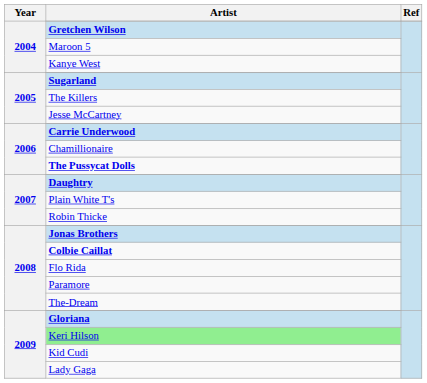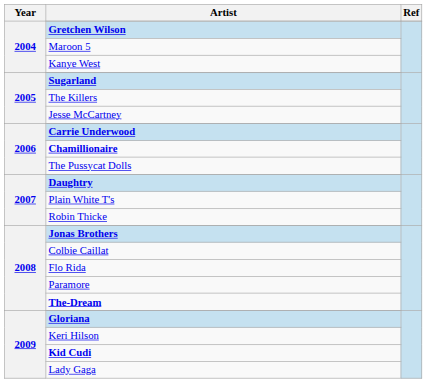(81, 149) normal -> (83, 149) bold
(92, 166) bold -> (90, 166) normal
(80, 251) bold -> (78, 251) normal
(73, 302) normal -> (75, 302) bold
(74, 336) lightgreen background -> (74, 336) no background
(68, 353) normal -> (70, 353) bold
